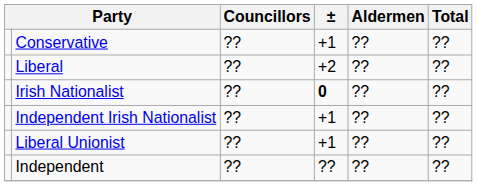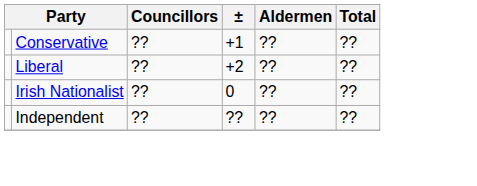(322, 92) bold -> (230, 92) normal
- row: (116, 117)
- row: (70, 142)
